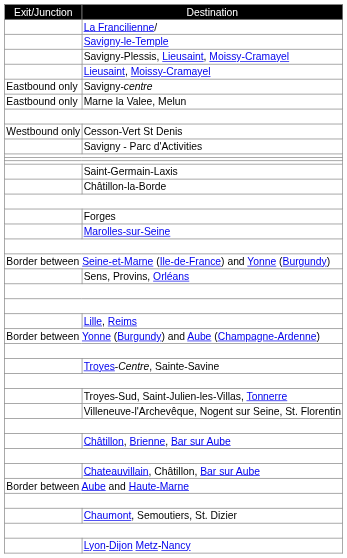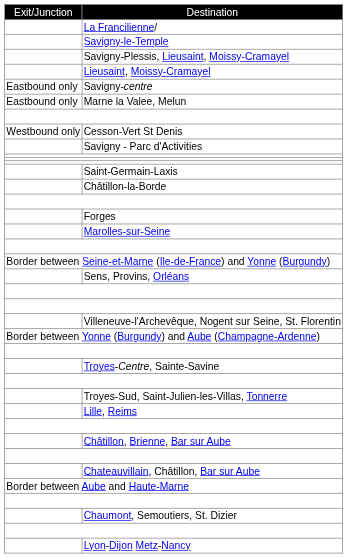(110, 321) Lille, Reims -> (212, 321) Villeneuve-l'Archevêque, Nogent sur Seine, St. Florentin
(212, 411) Villeneuve-l'Archevêque, Nogent sur Seine, St. Florentin -> (110, 411) Lille, Reims
